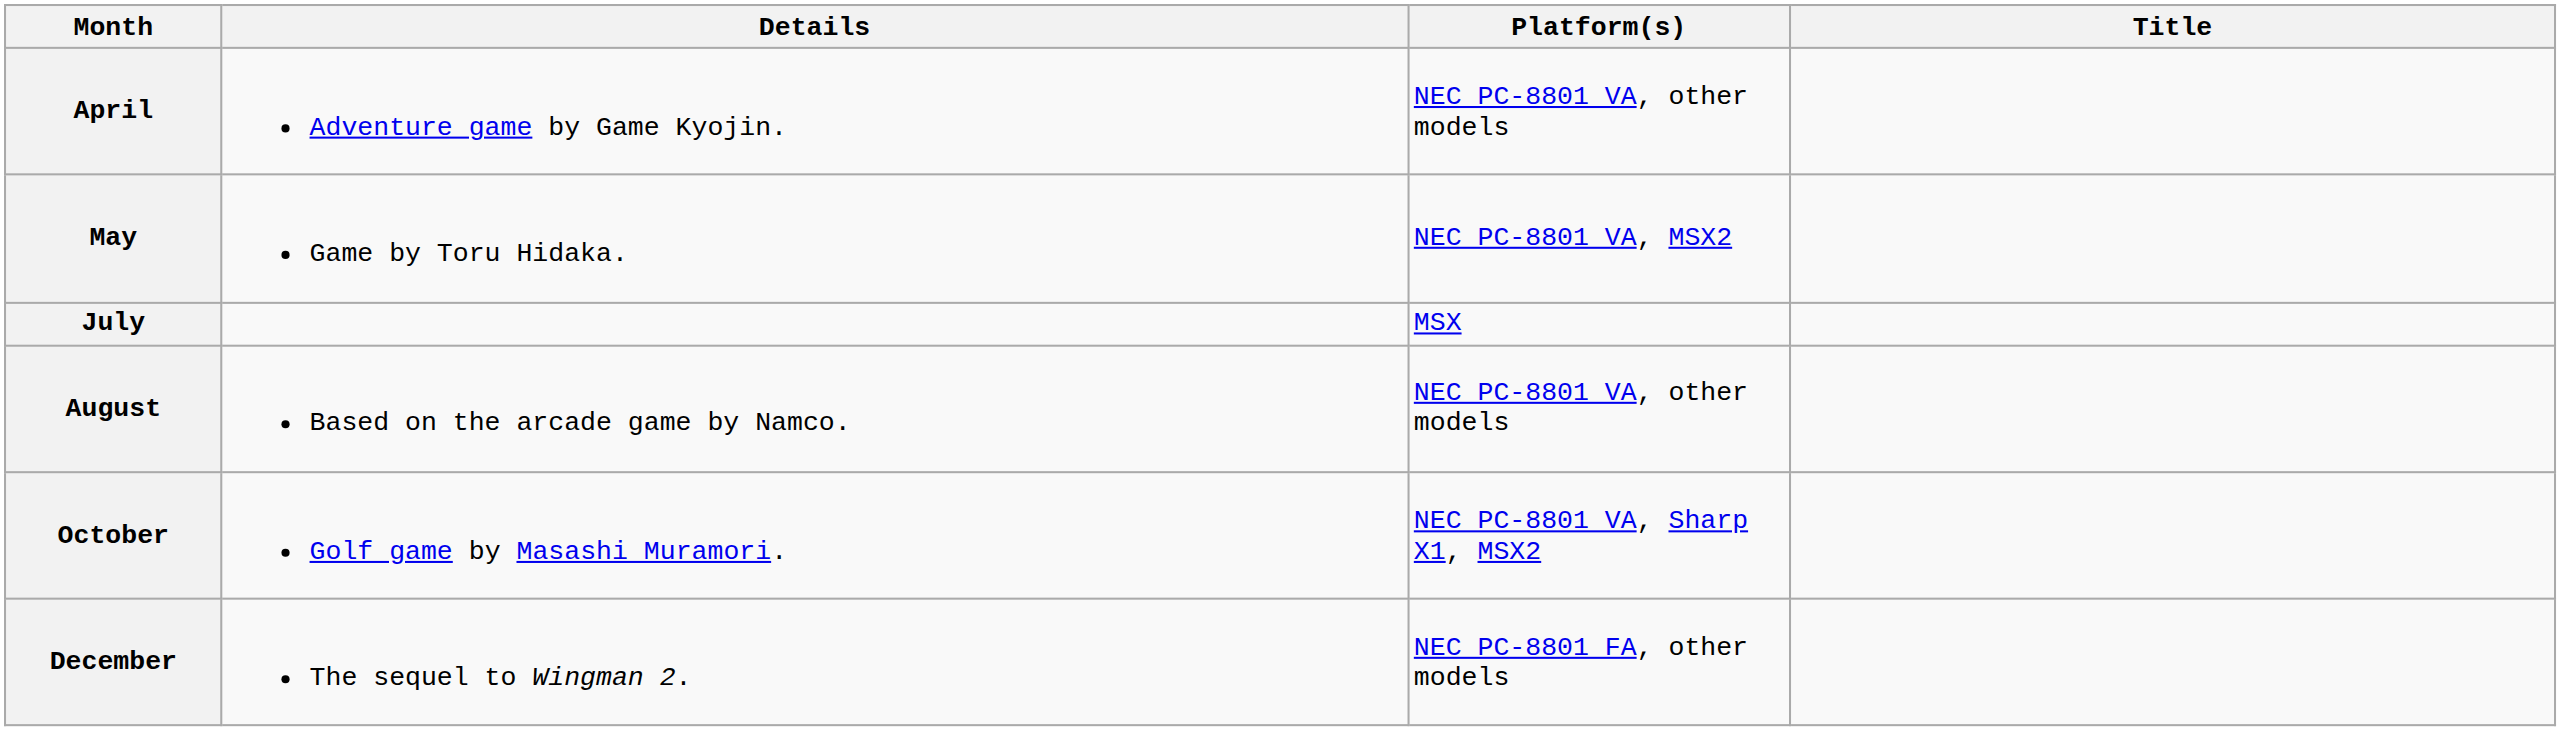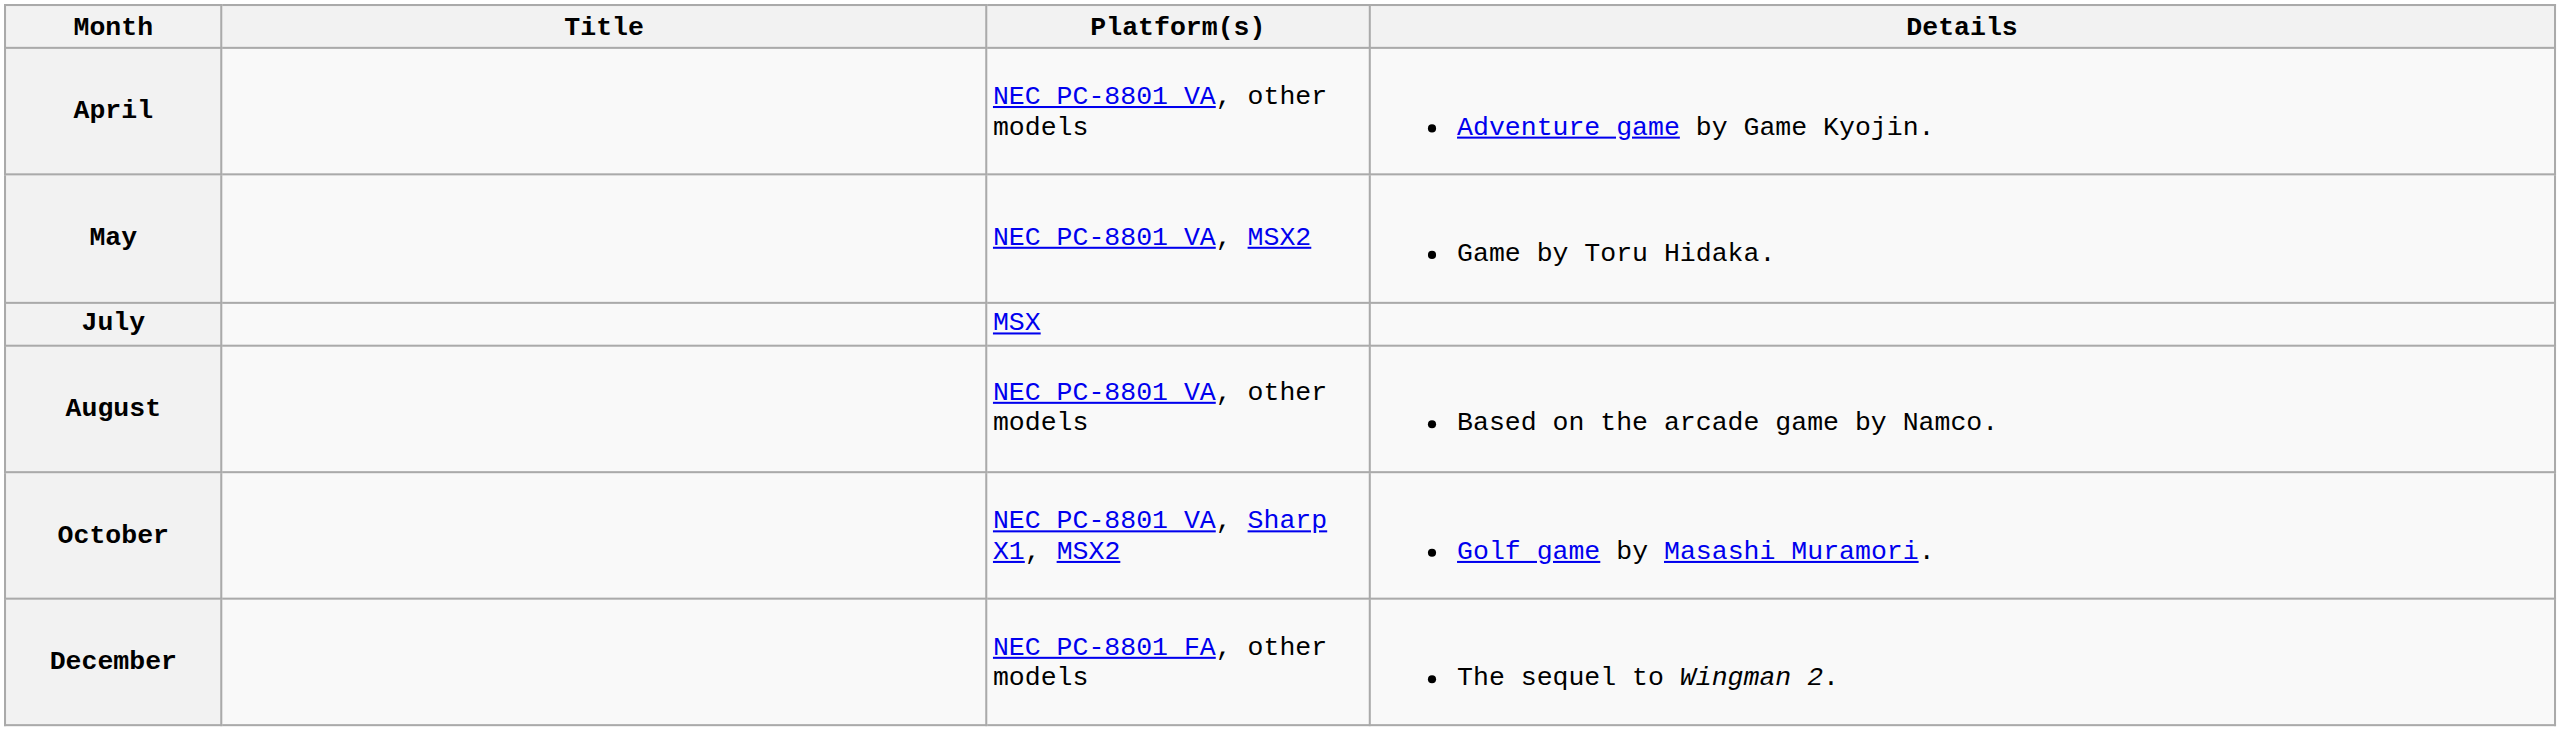columns swapped: (2173, 27) <-> (815, 27)
